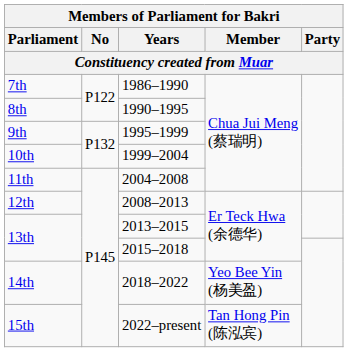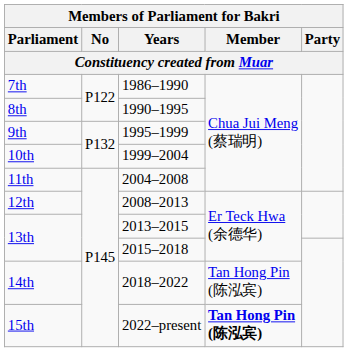(245, 281) Yeo Bee Yin (杨美盈) -> (249, 281) Tan Hong Pin (陈泓宾)
(249, 324) normal -> (252, 324) bold
